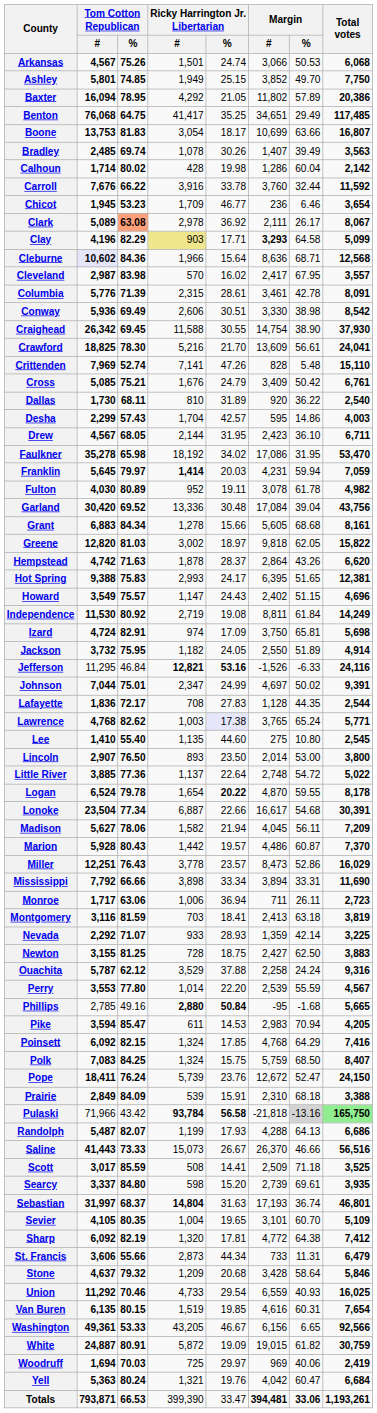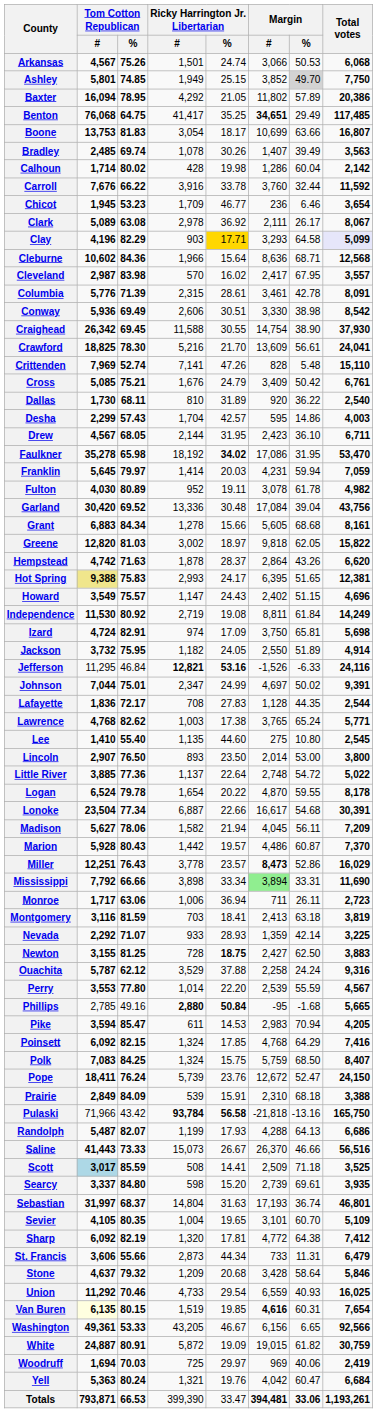(308, 80) no background -> (308, 80) lightgrey background
(272, 116) normal -> (272, 116) bold
(133, 223) lightsalmon background -> (133, 223) no background
(195, 240) khaki background -> (195, 240) no background
(233, 240) no background -> (233, 240) gold background
(275, 240) bold -> (275, 240) normal
(357, 240) no background -> (357, 240) lavender background
(100, 258) lavender background -> (100, 258) no background
(233, 454) normal -> (233, 454) bold
(191, 472) bold -> (191, 472) normal
(103, 579) no background -> (103, 579) khaki background
(233, 722) lavender background -> (233, 722) no background
(233, 793) bold -> (233, 793) normal
(275, 864) normal -> (275, 864) bold
(275, 882) no background -> (275, 882) lightgreen background
(233, 954) normal -> (233, 954) bold
(306, 1114) lightgrey background -> (306, 1114) no background
(352, 1114) lightgreen background -> (352, 1114) no background
(103, 1168) no background -> (103, 1168) lightblue background
(188, 1203) bold -> (188, 1203) normal
(103, 1310) no background -> (103, 1310) lightyellow background
(275, 1310) normal -> (275, 1310) bold
